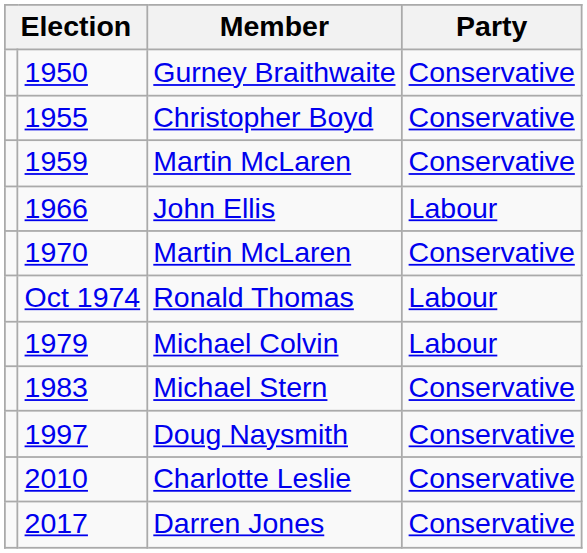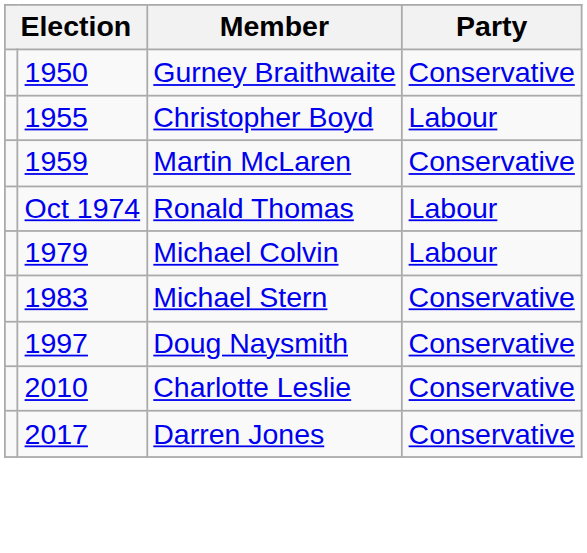(492, 117) Conservative -> (453, 117) Labour
- row: (56, 207)
- row: (56, 252)
